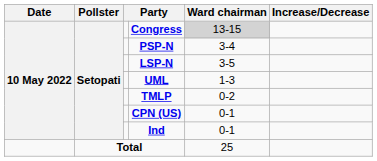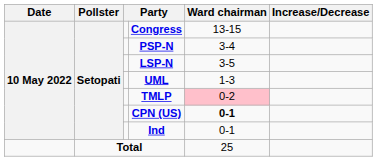(227, 29) lightgrey background -> (227, 29) no background
(227, 97) no background -> (227, 97) pink background
(227, 114) normal -> (227, 114) bold
